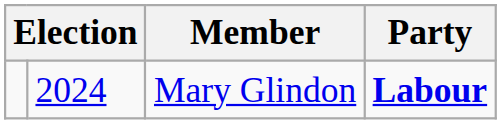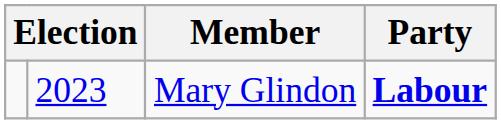(71, 88) 2024 -> (71, 88) 2023
